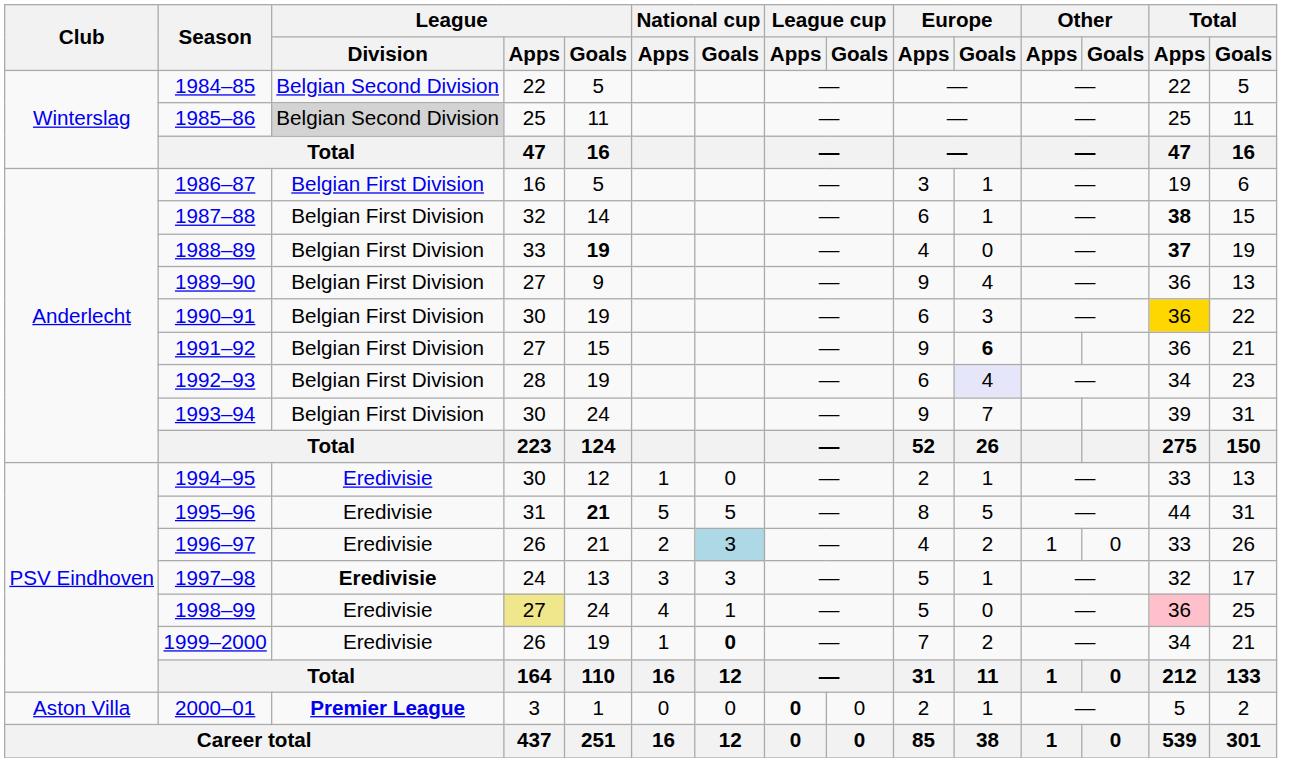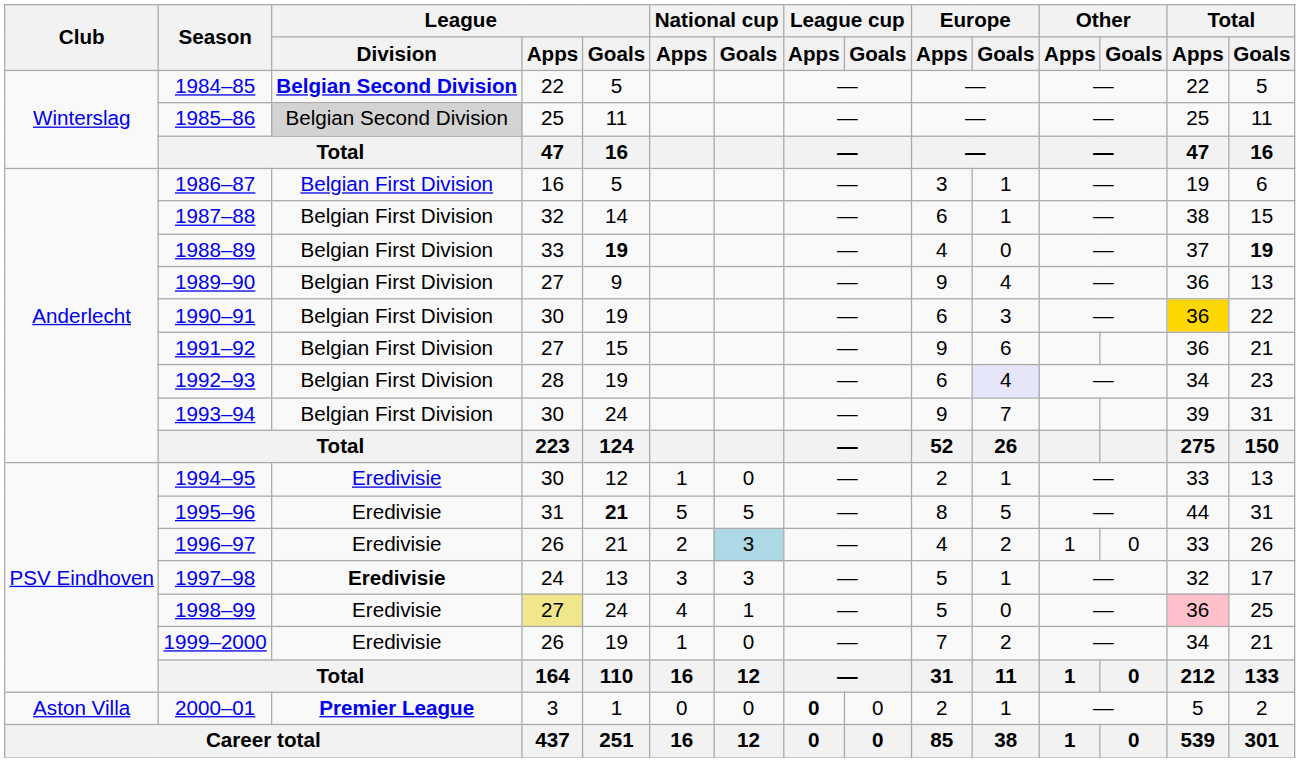(388, 86) normal -> (397, 86) bold
(1180, 217) bold -> (1198, 217) normal
(1180, 250) bold -> (1198, 250) normal
(1244, 250) normal -> (1262, 250) bold
(988, 348) bold -> (1006, 348) normal
(730, 642) bold -> (748, 642) normal
